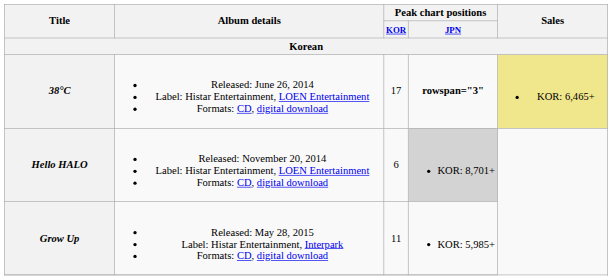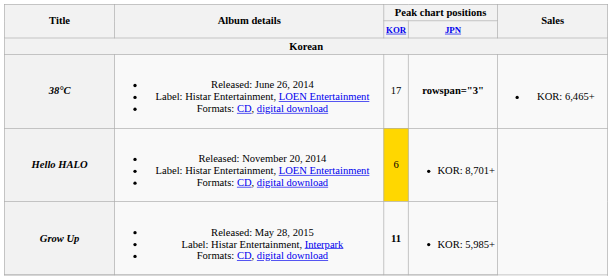(553, 97) khaki background -> (553, 97) no background
(396, 165) no background -> (396, 165) gold background
(453, 171) lightgrey background -> (453, 171) no background
(396, 238) normal -> (396, 238) bold
